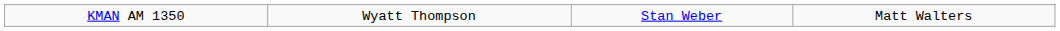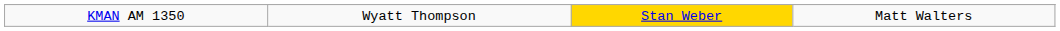(682, 16) no background -> (682, 16) gold background
